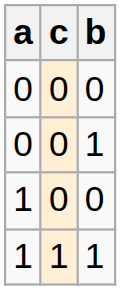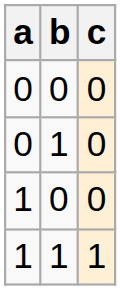columns swapped: (96, 32) <-> (59, 32)
